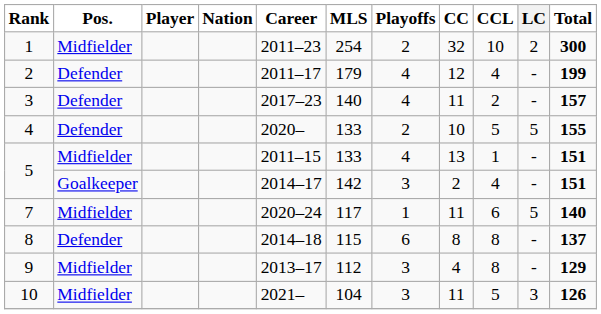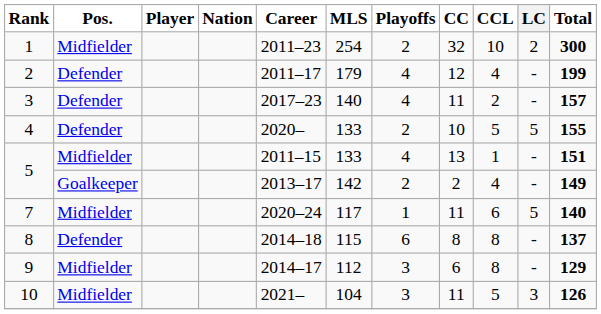(291, 184) 2014–17 -> (291, 184) 2013–17
(406, 184) 3 -> (406, 184) 2
(573, 184) 151 -> (573, 184) 149
(291, 267) 2013–17 -> (291, 267) 2014–17
(456, 267) 4 -> (456, 267) 6
